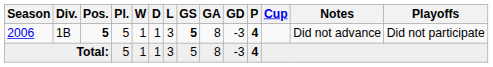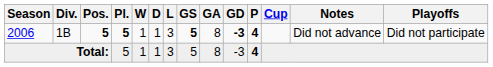(126, 33) normal -> (126, 33) bold
(239, 33) normal -> (239, 33) bold
